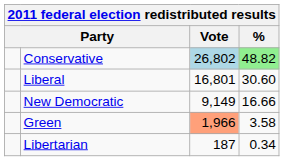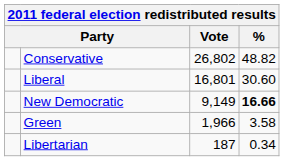(215, 58) lightblue background -> (215, 58) no background
(259, 58) lightgreen background -> (259, 58) no background
(259, 101) normal -> (259, 101) bold
(219, 123) lightsalmon background -> (219, 123) no background
